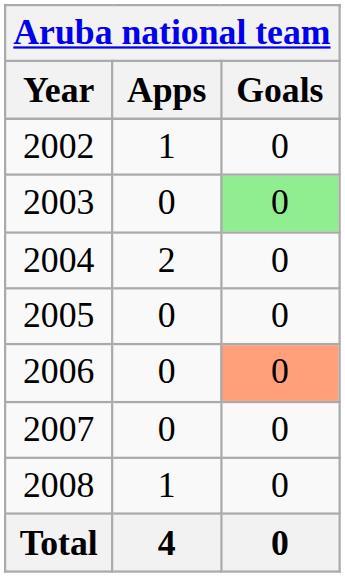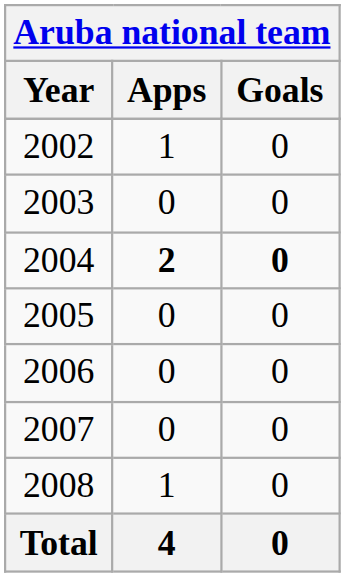(280, 202) lightgreen background -> (280, 202) no background
(167, 259) normal -> (167, 259) bold
(280, 259) normal -> (280, 259) bold
(280, 372) lightsalmon background -> (280, 372) no background
